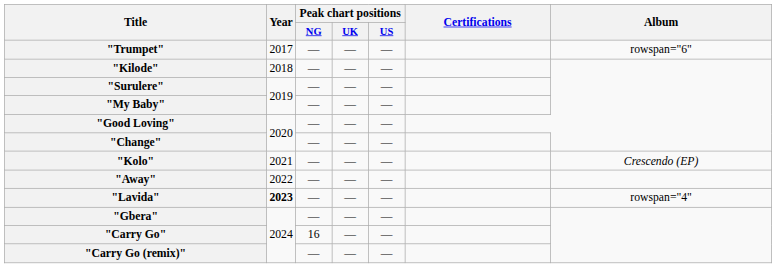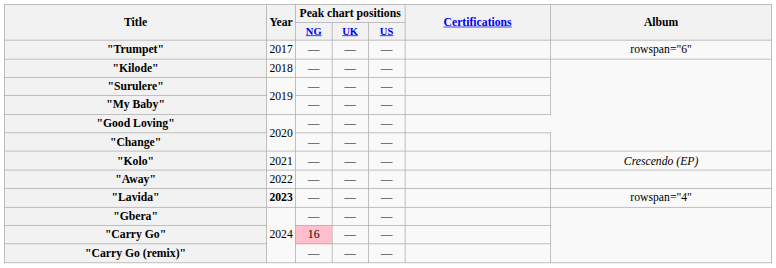(314, 234) no background -> (314, 234) pink background
